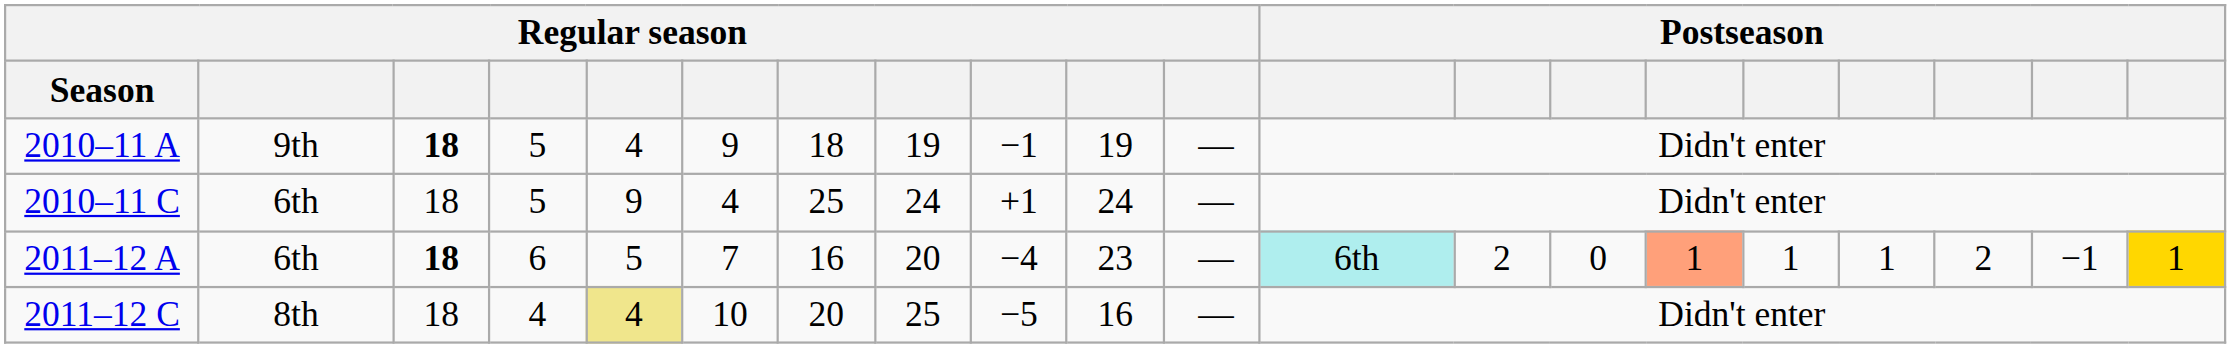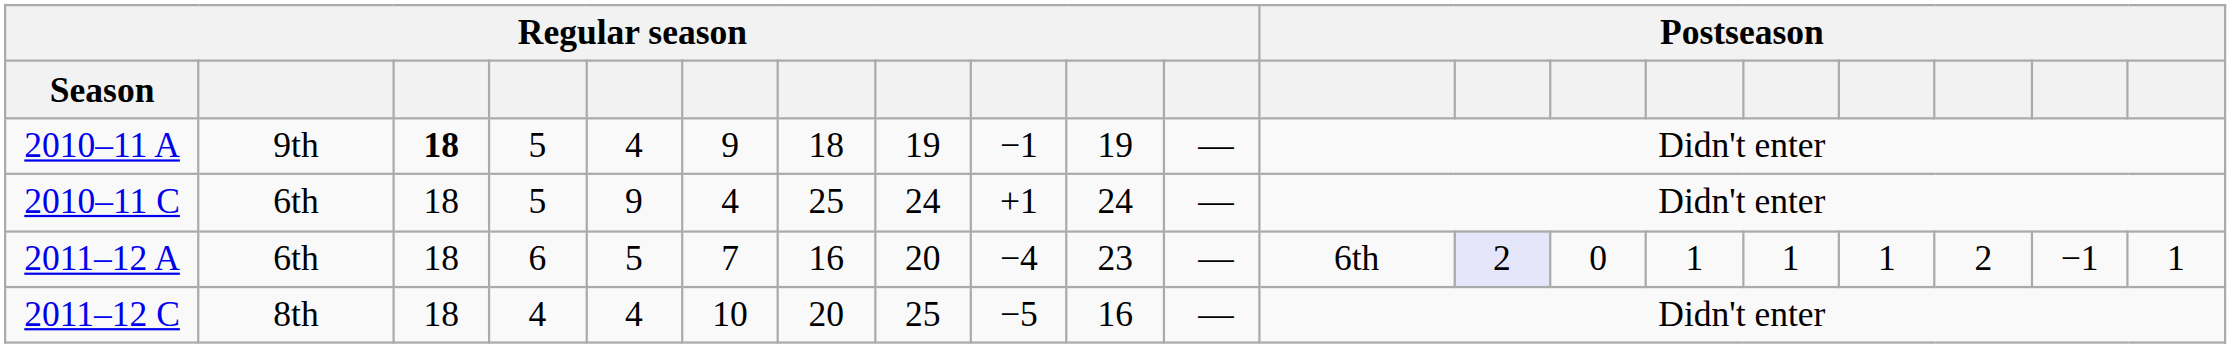(441, 257) bold -> (441, 257) normal
(1357, 257) paleturquoise background -> (1357, 257) no background
(1502, 257) no background -> (1502, 257) lavender background
(1694, 257) lightsalmon background -> (1694, 257) no background
(2176, 257) gold background -> (2176, 257) no background
(634, 314) khaki background -> (634, 314) no background
